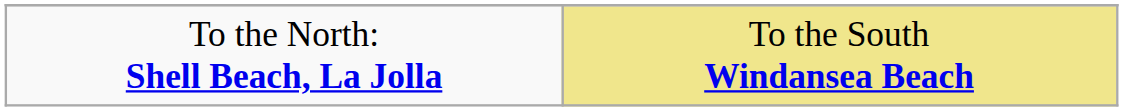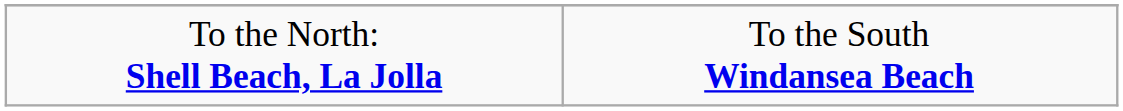(839, 54) khaki background -> (839, 54) no background
